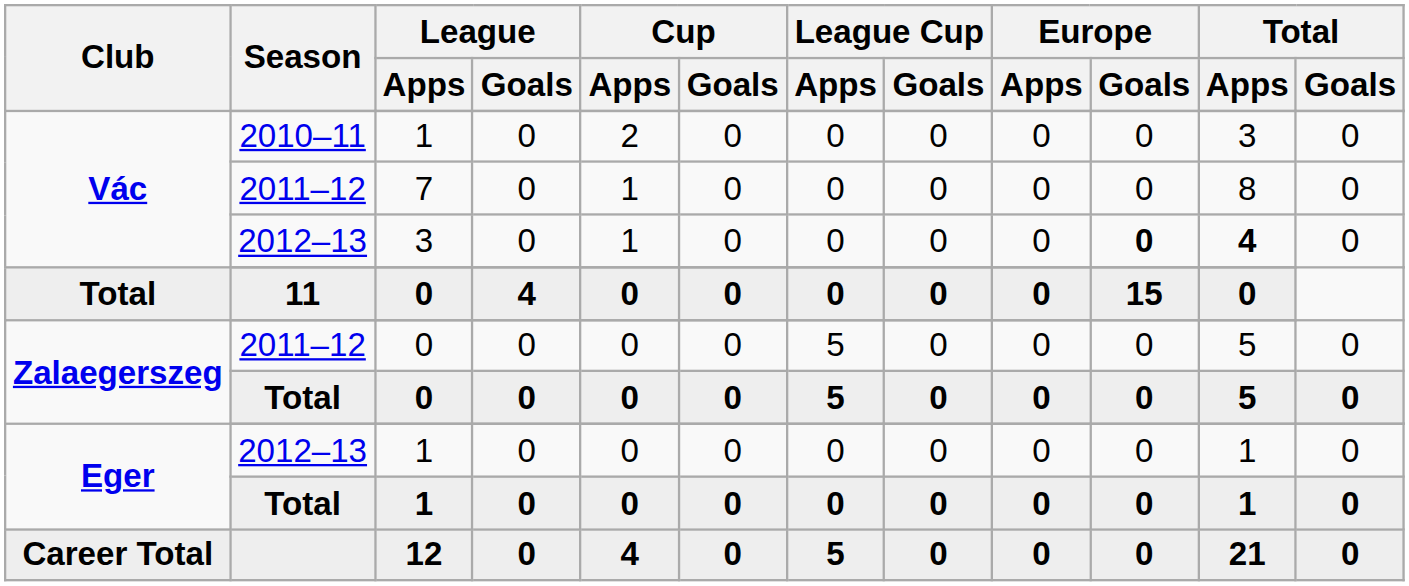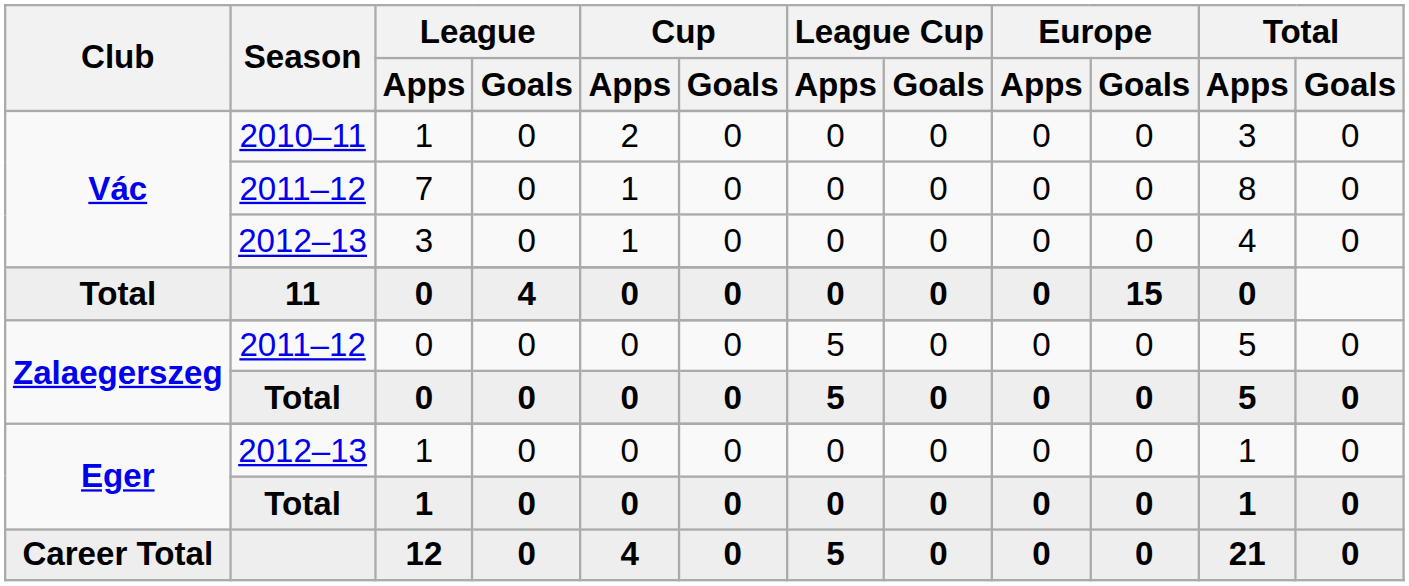(1144, 241) bold -> (1144, 241) normal
(1247, 241) bold -> (1247, 241) normal
